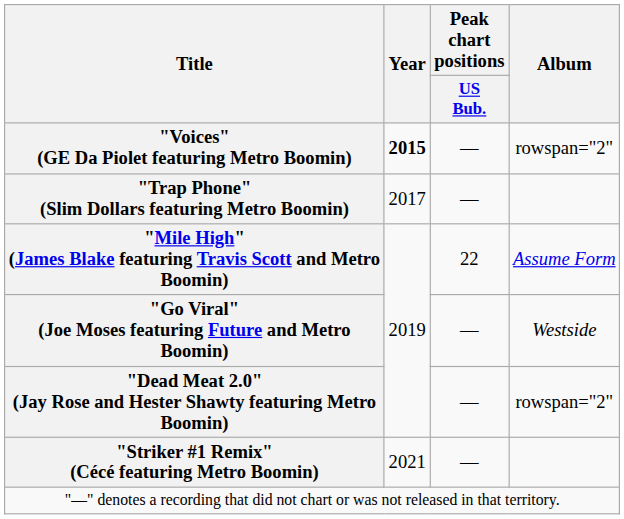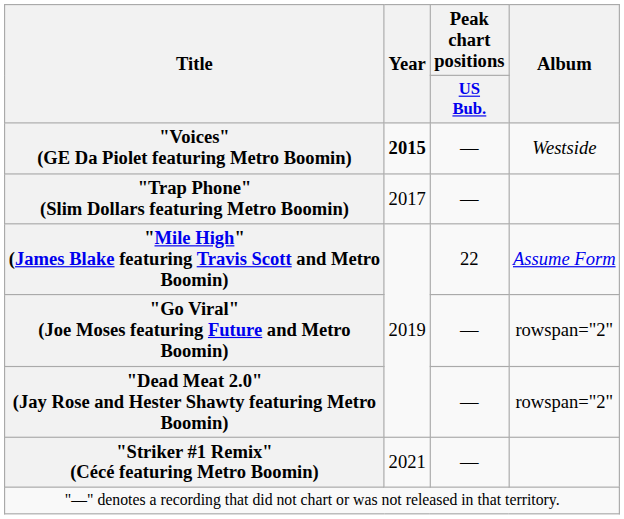(564, 148) rowspan="2" -> (564, 148) Westside
(564, 330) Westside -> (564, 330) rowspan="2"
